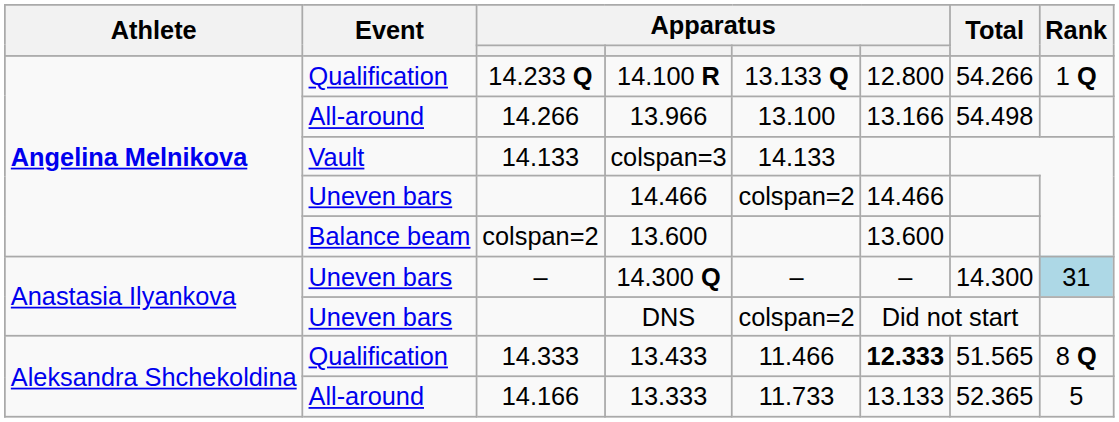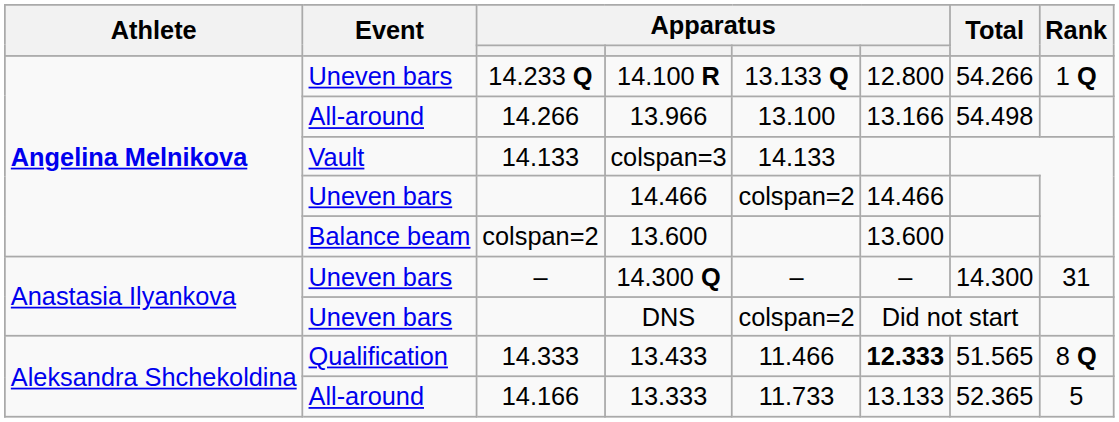(378, 77) Qualification -> (380, 77) Uneven bars
(1076, 277) lightblue background -> (1076, 277) no background
